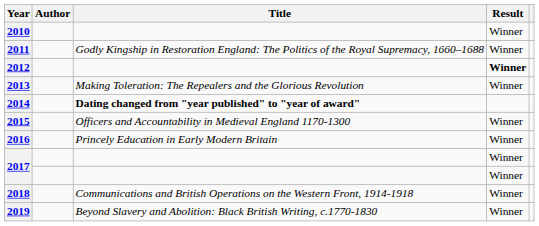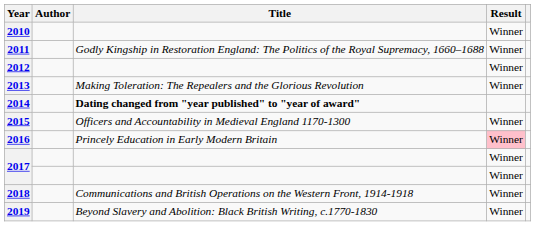(508, 67) bold -> (506, 67) normal
(506, 139) no background -> (506, 139) pink background
